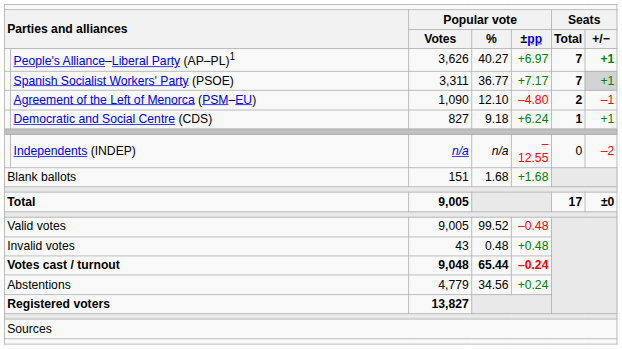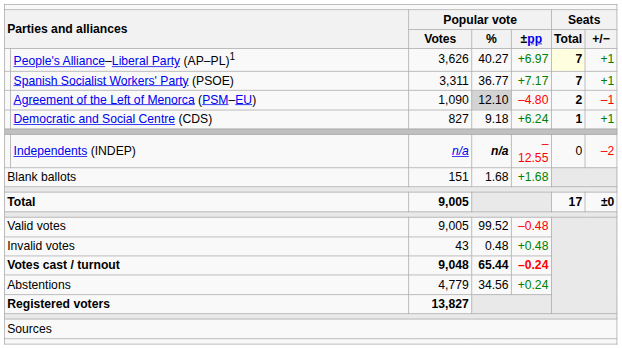(579, 59) no background -> (579, 59) lightyellow background
(607, 59) bold -> (607, 59) normal
(607, 80) lightgrey background -> (607, 80) no background
(493, 100) no background -> (493, 100) lightgrey background
(500, 151) normal -> (500, 151) bold
